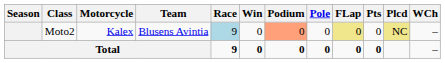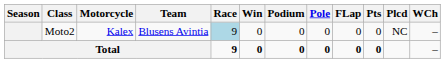(302, 31) lightsalmon background -> (302, 31) no background
(358, 31) khaki background -> (358, 31) no background
(400, 31) khaki background -> (400, 31) no background
